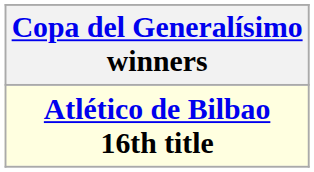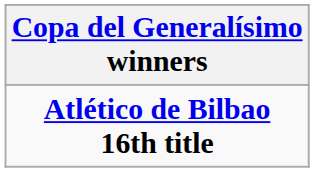(157, 125) lightyellow background -> (157, 125) no background
